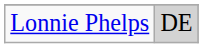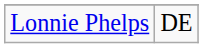(176, 23) lightgrey background -> (176, 23) no background
